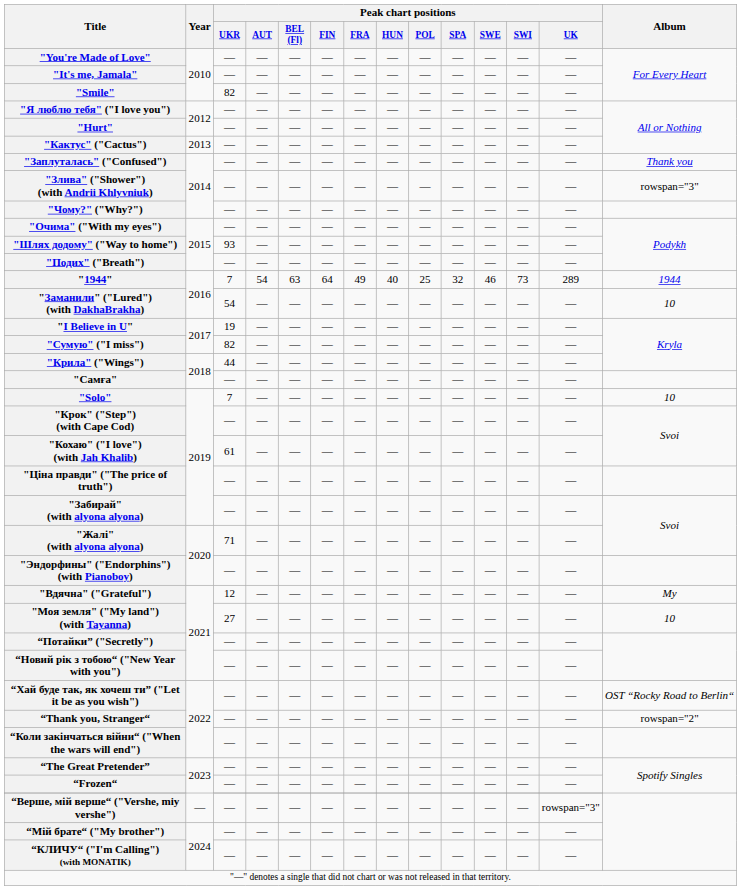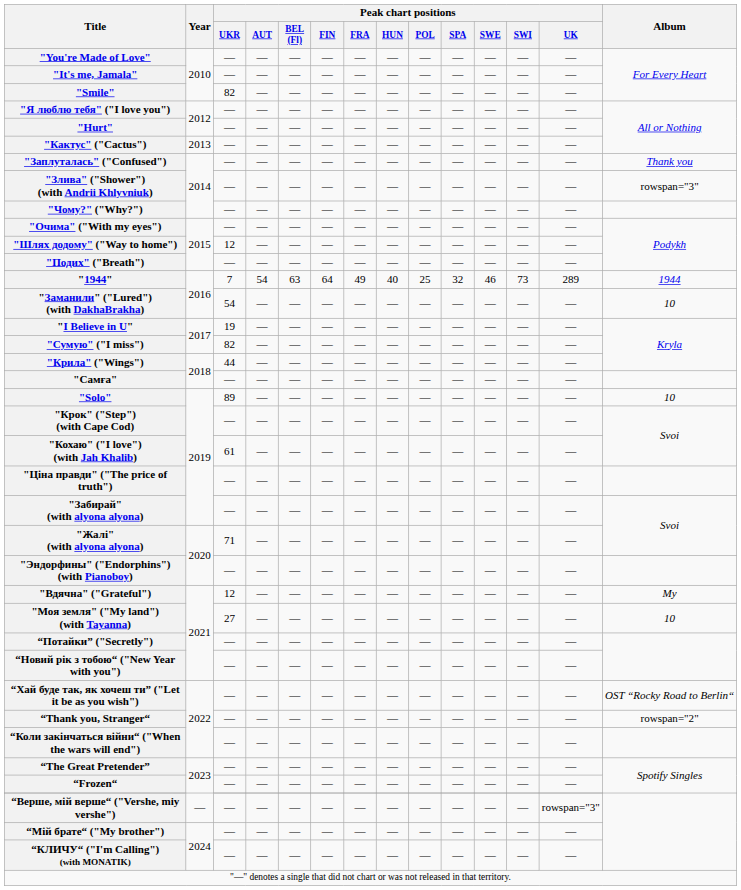(230, 244) 93 -> (230, 244) 12
(230, 397) 7 -> (230, 397) 89
